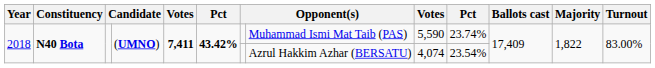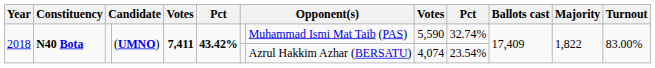(468, 33) 23.74% -> (468, 33) 32.74%
